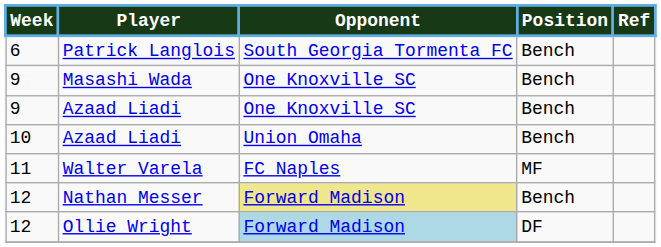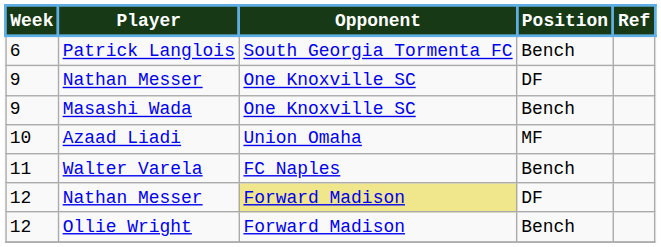+ row: (15, 81)
- row: (15, 110)
(548, 139) Bench -> (532, 139) MF
(532, 168) MF -> (548, 168) Bench
(548, 198) Bench -> (532, 198) DF
(324, 227) lightblue background -> (324, 227) no background
(532, 227) DF -> (548, 227) Bench
